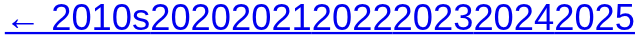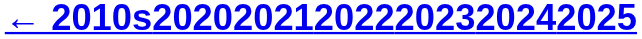(320, 17) normal -> (321, 17) bold
